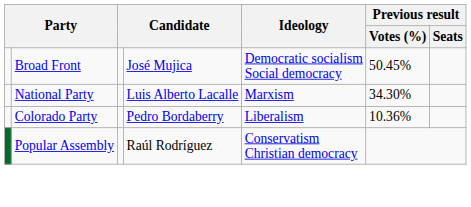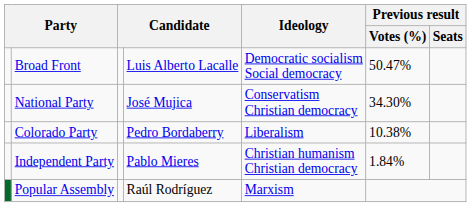(159, 66) José Mujica -> (182, 66) Luis Alberto Lacalle
(390, 66) 50.45% -> (390, 66) 50.47%
(182, 95) Luis Alberto Lacalle -> (159, 102) José Mujica
(269, 95) Marxism -> (301, 102) Conservatism Christian democracy
(390, 116) 10.36% -> (390, 132) 10.38%
+ row: (64, 161)
(301, 146) Conservatism Christian democracy -> (269, 190) Marxism
